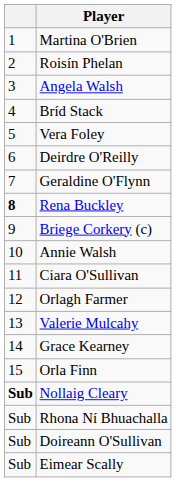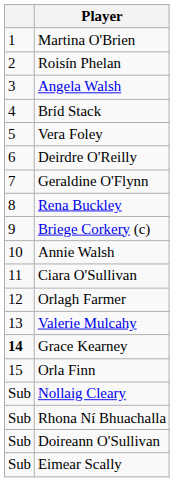(12, 205) bold -> (12, 205) normal
(15, 346) normal -> (15, 346) bold
(20, 393) bold -> (19, 393) normal
